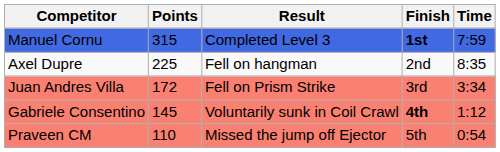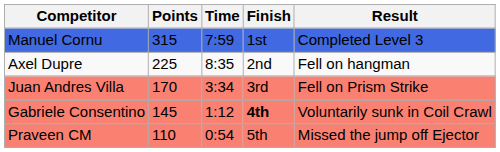columns swapped: (474, 16) <-> (302, 16)
(417, 40) bold -> (257, 40) normal
(165, 87) 172 -> (165, 87) 170
